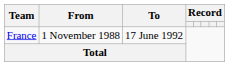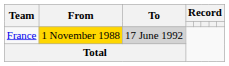(81, 35) no background -> (81, 35) gold background
(154, 35) no background -> (154, 35) lightgrey background
